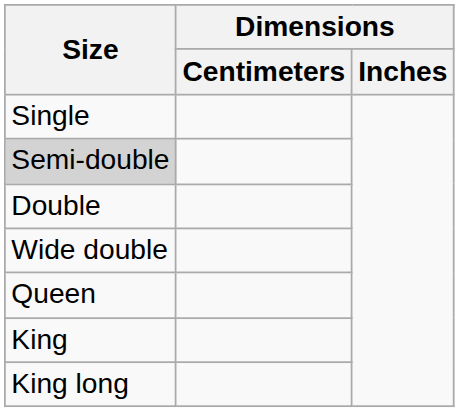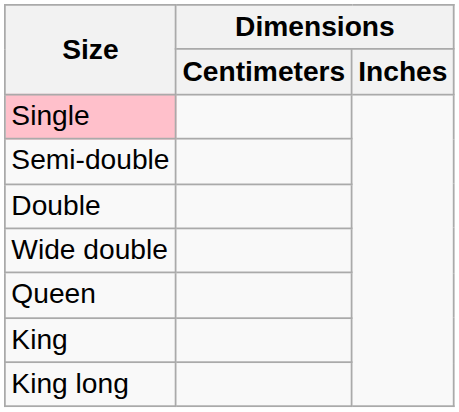(51, 116) no background -> (51, 116) pink background
(90, 160) lightgrey background -> (90, 160) no background
